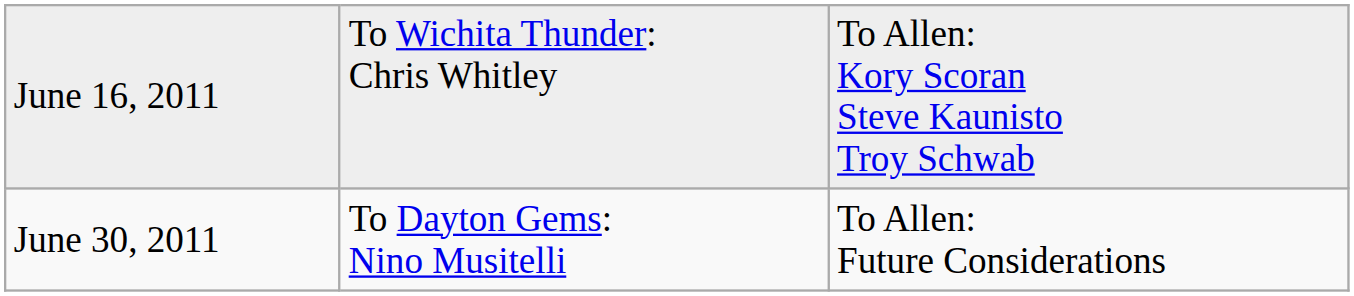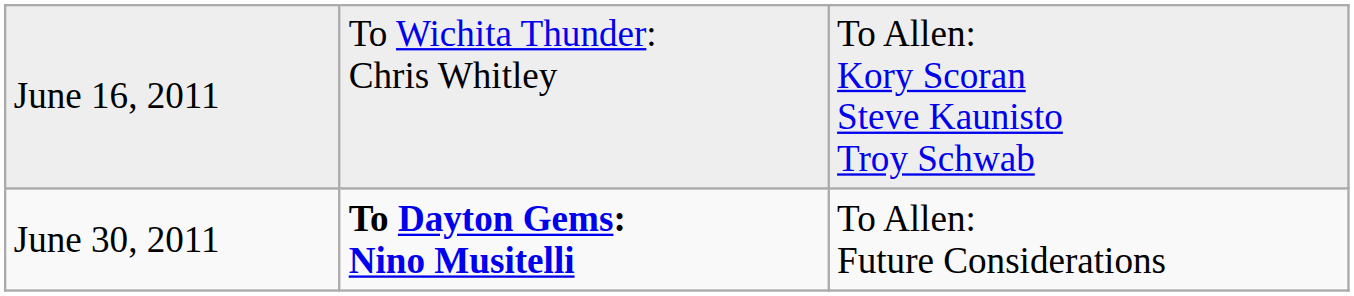(480, 238) normal -> (487, 238) bold
